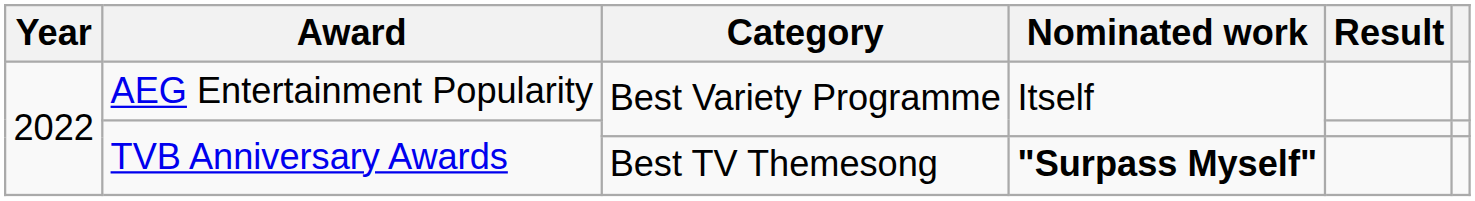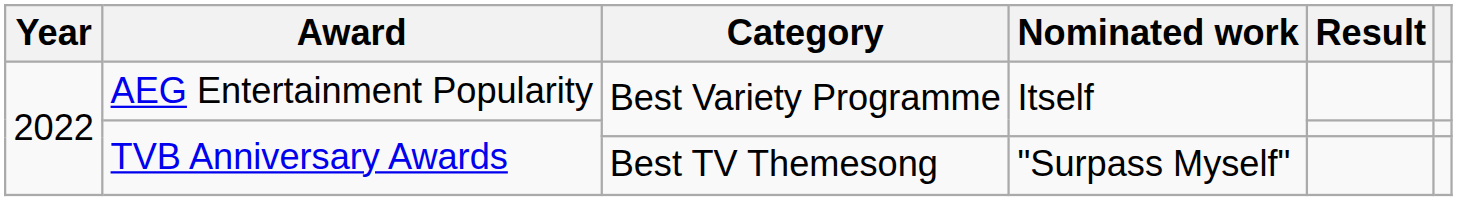(1167, 164) bold -> (1154, 164) normal
